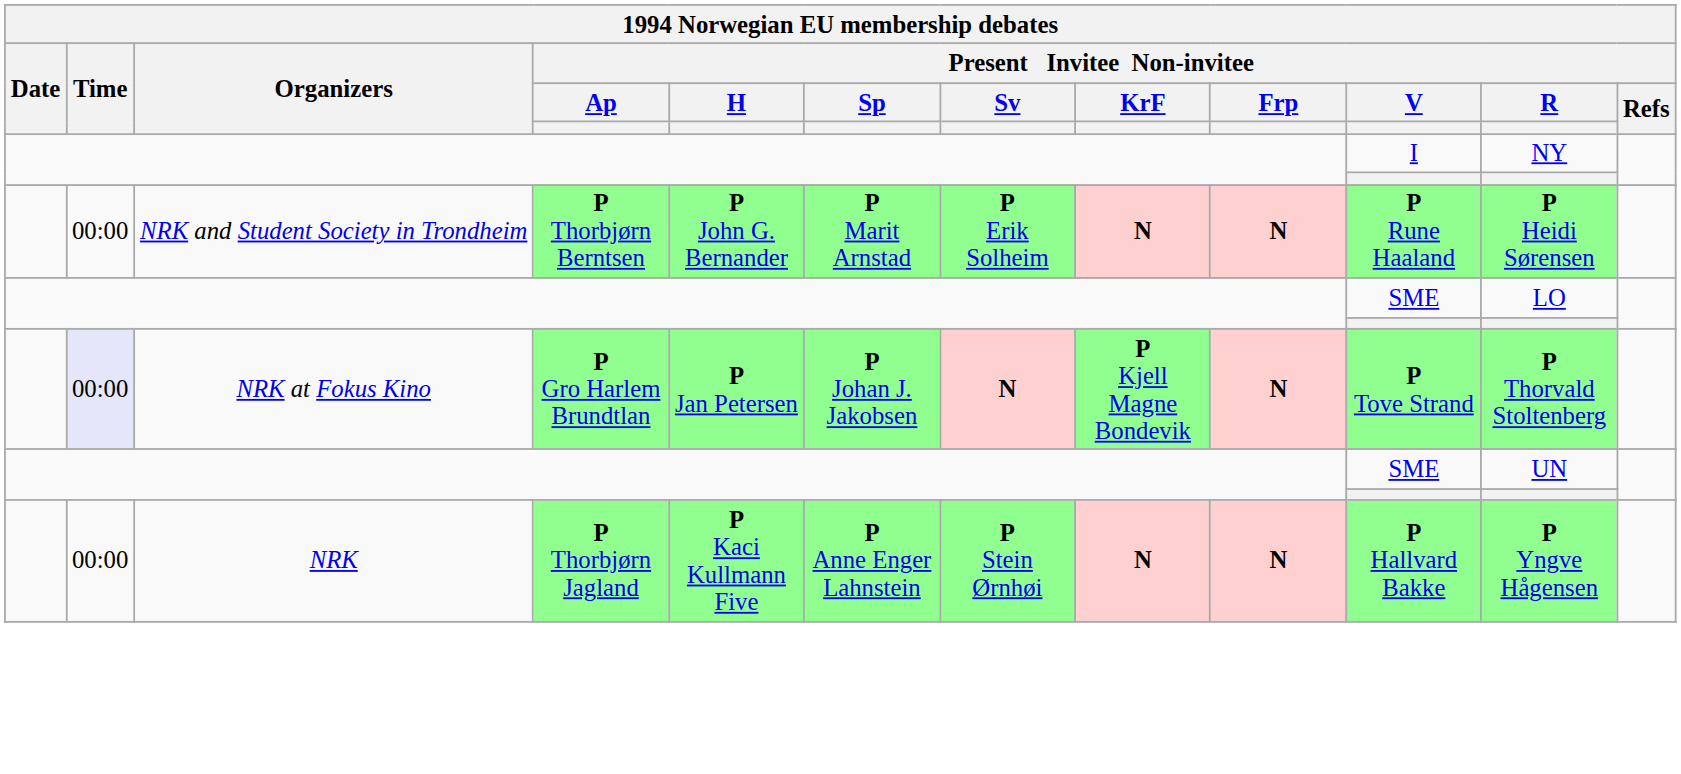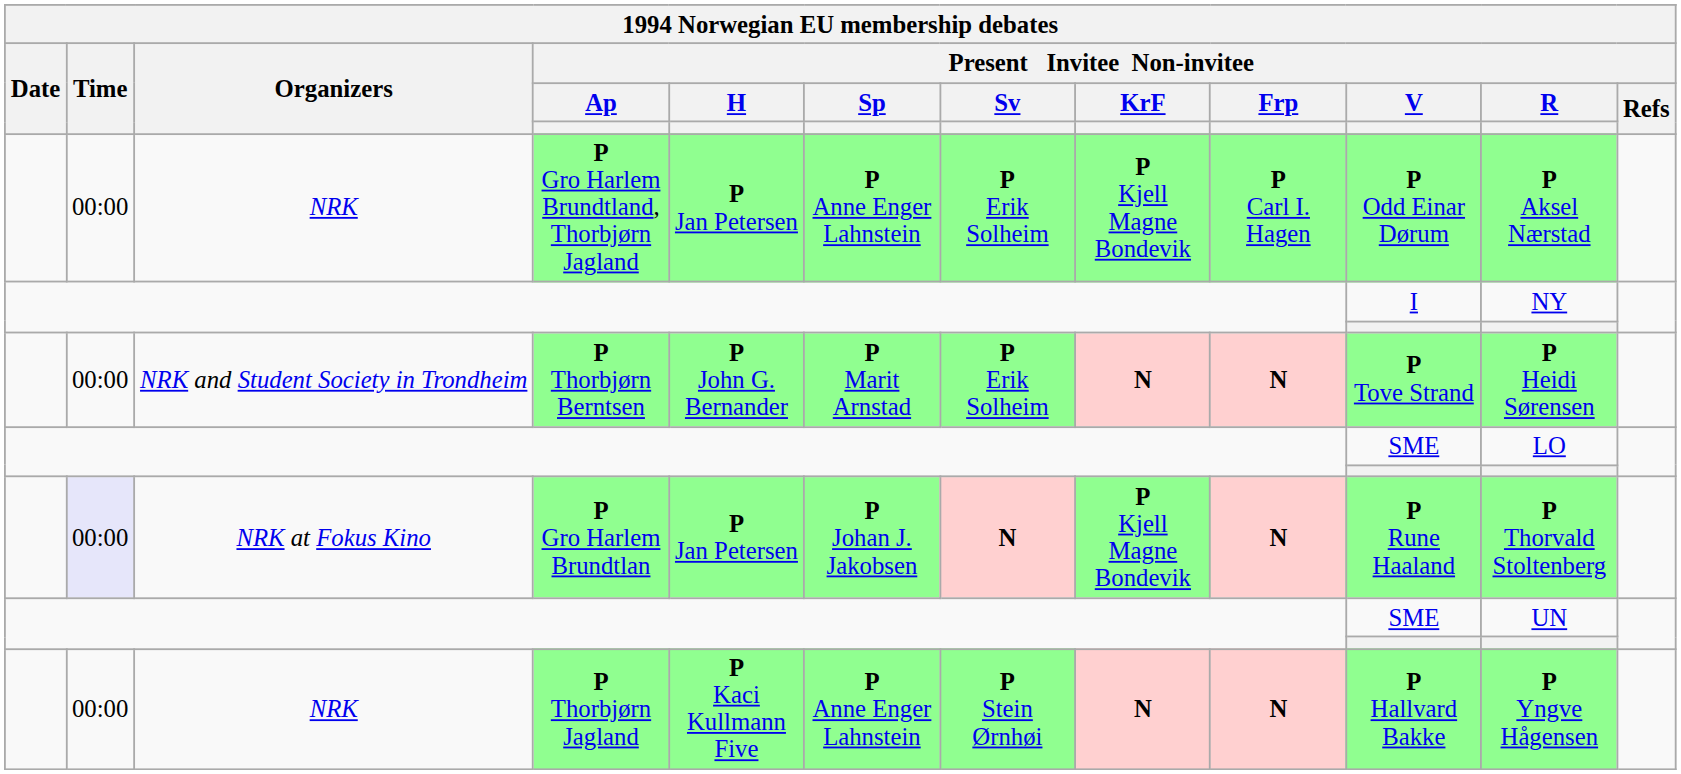+ row: (334, 207)
(1414, 231) P Rune Haaland -> (1414, 379) P Tove Strand
(1414, 389) P Tove Strand -> (1414, 537) P Rune Haaland
